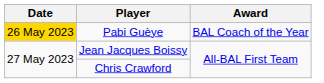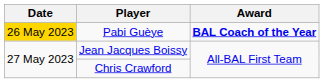(251, 31) normal -> (254, 31) bold
